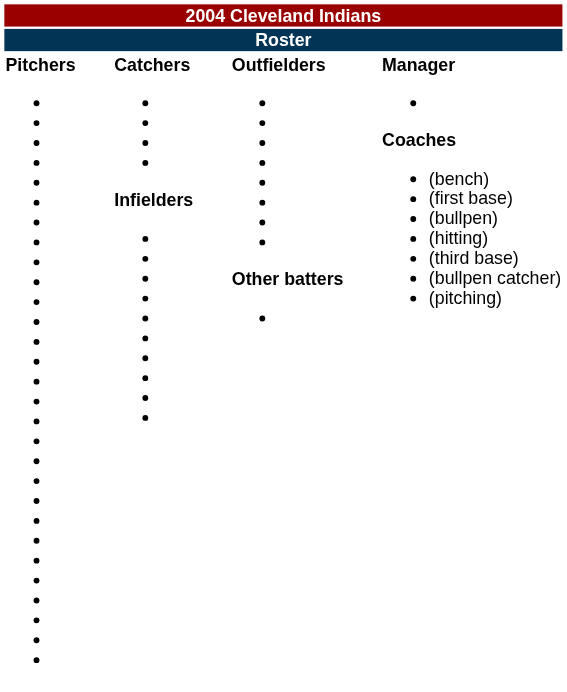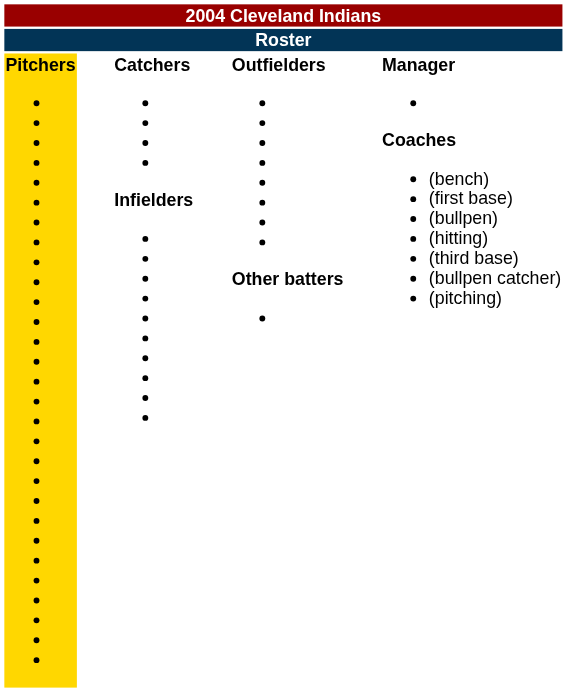(41, 362) no background -> (41, 362) gold background
